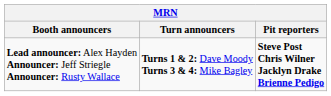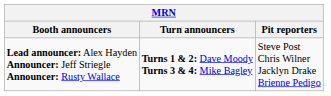(291, 64) bold -> (289, 64) normal
